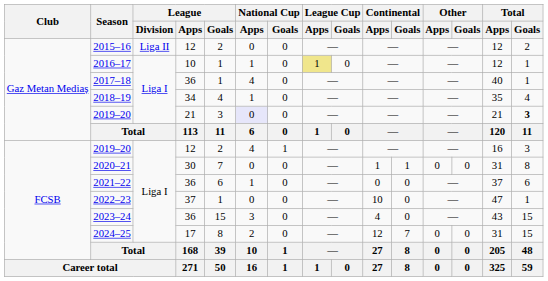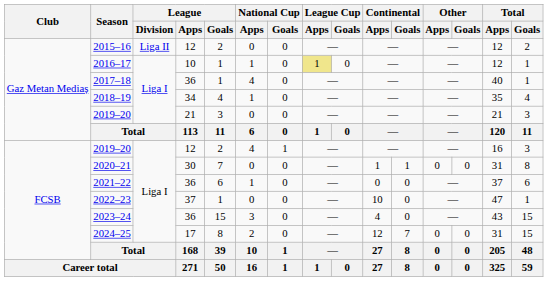(252, 115) lavender background -> (252, 115) no background
(527, 115) bold -> (527, 115) normal
